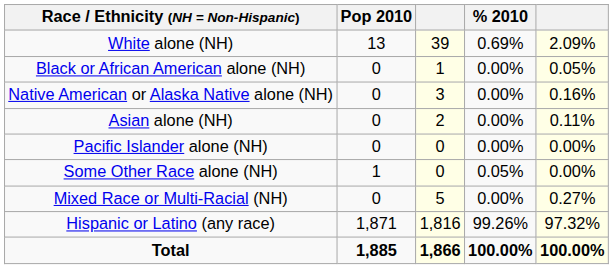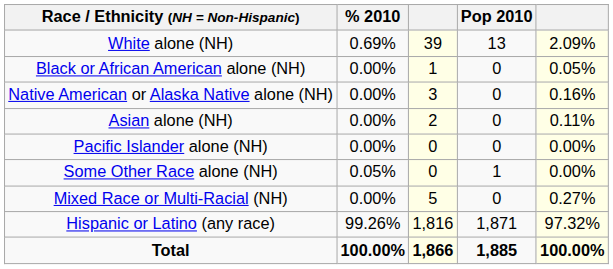columns swapped: (376, 17) <-> (500, 17)
